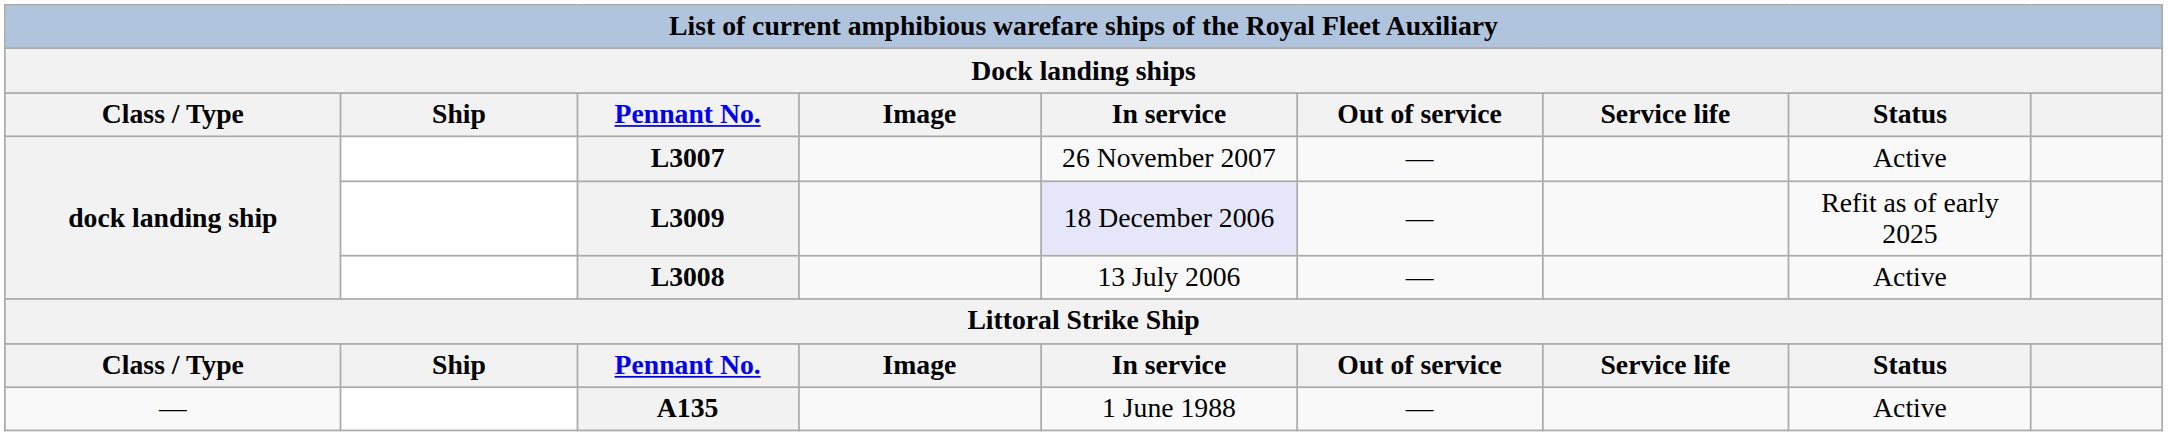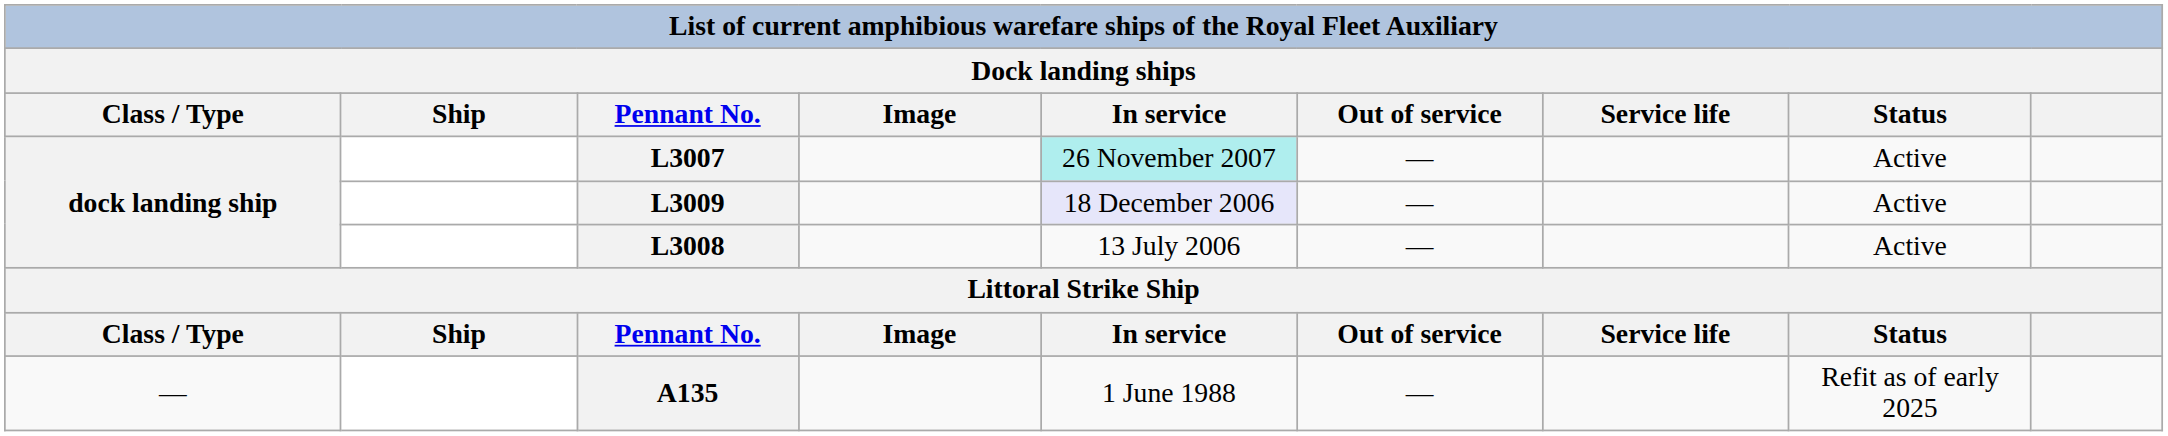(1169, 158) no background -> (1169, 158) paleturquoise background
(1910, 217) Refit as of early 2025 -> (1910, 202) Active
(1910, 408) Active -> (1910, 393) Refit as of early 2025
